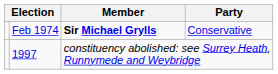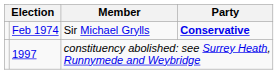(110, 30) bold -> (107, 30) normal
(220, 30) normal -> (215, 30) bold
